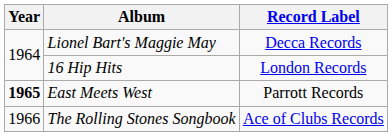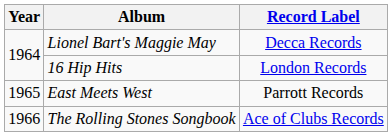(24, 93) bold -> (24, 93) normal
